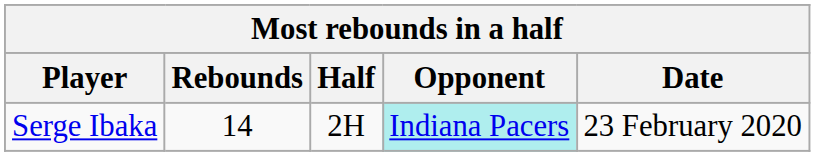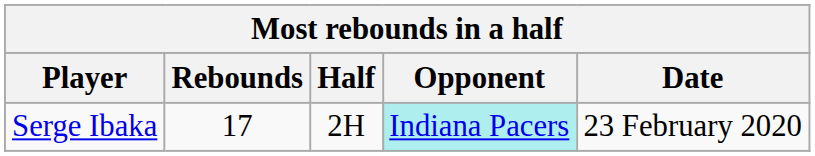(237, 126) 14 -> (237, 126) 17
